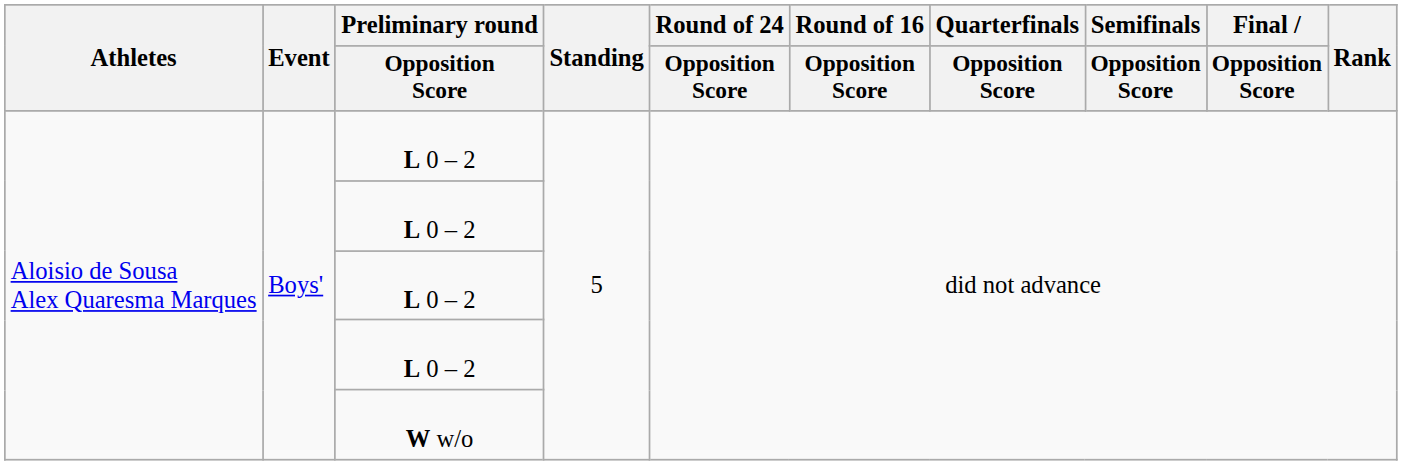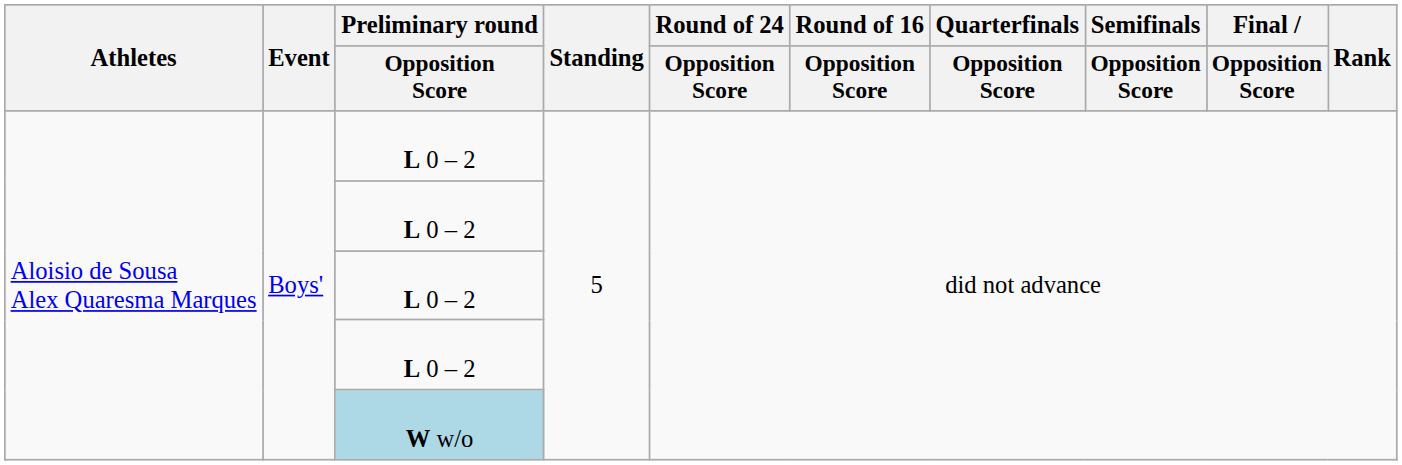(440, 439) no background -> (440, 439) lightblue background
